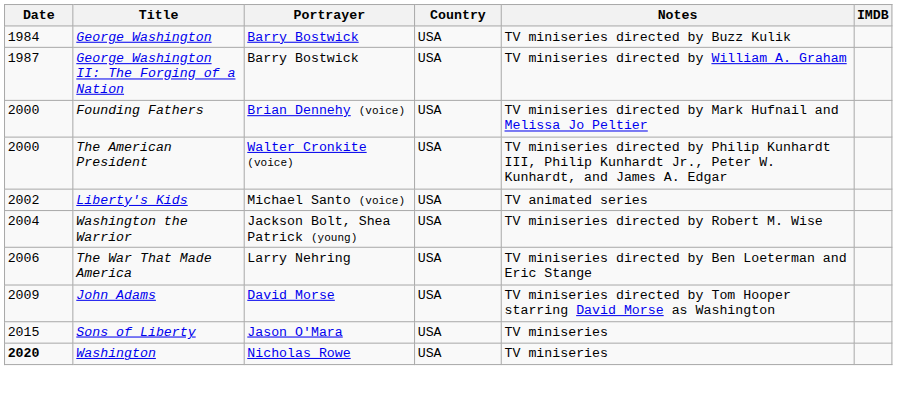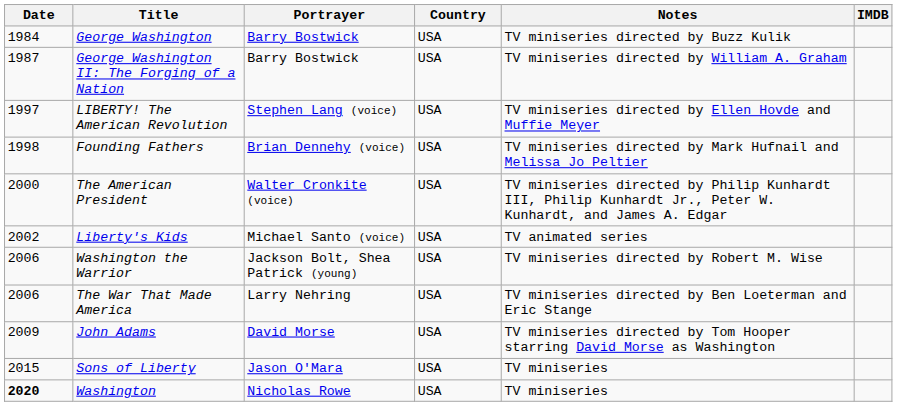+ row: (152, 118)
(24, 111) 2000 -> (24, 148) 1998
(24, 221) 2004 -> (24, 258) 2006
